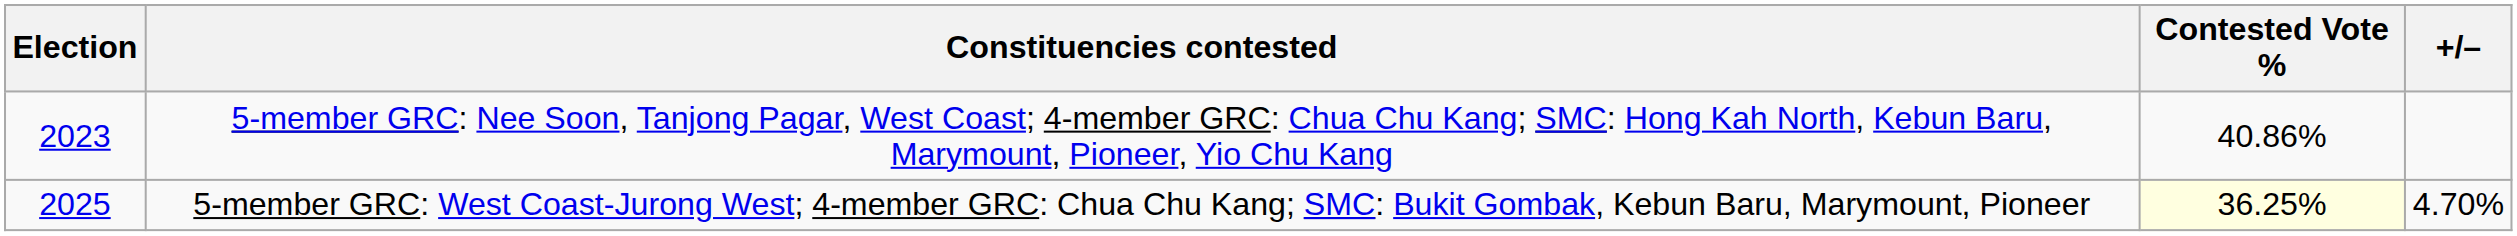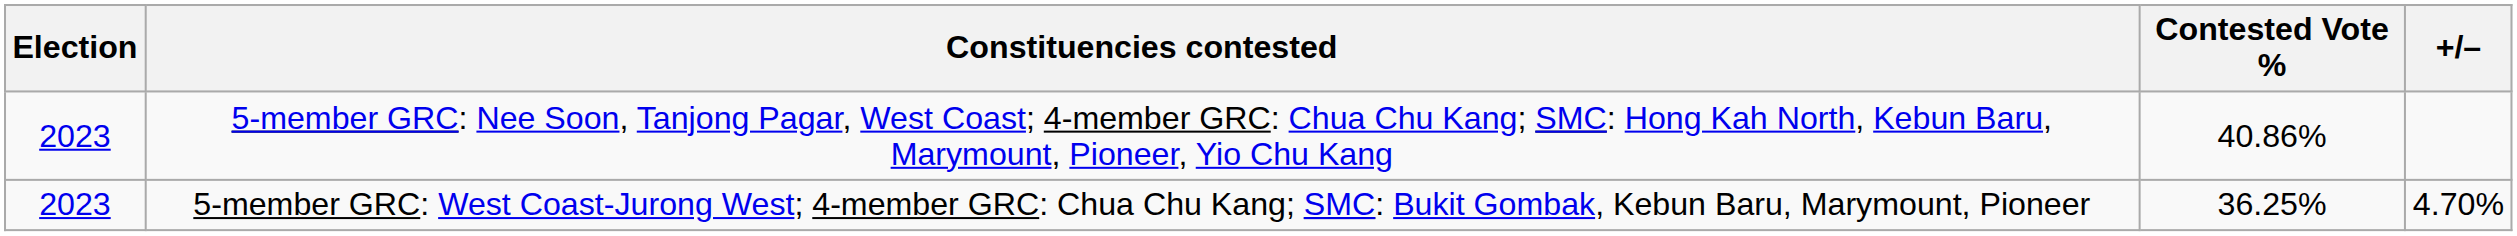(75, 204) 2025 -> (75, 204) 2023
(2272, 204) lightyellow background -> (2272, 204) no background
